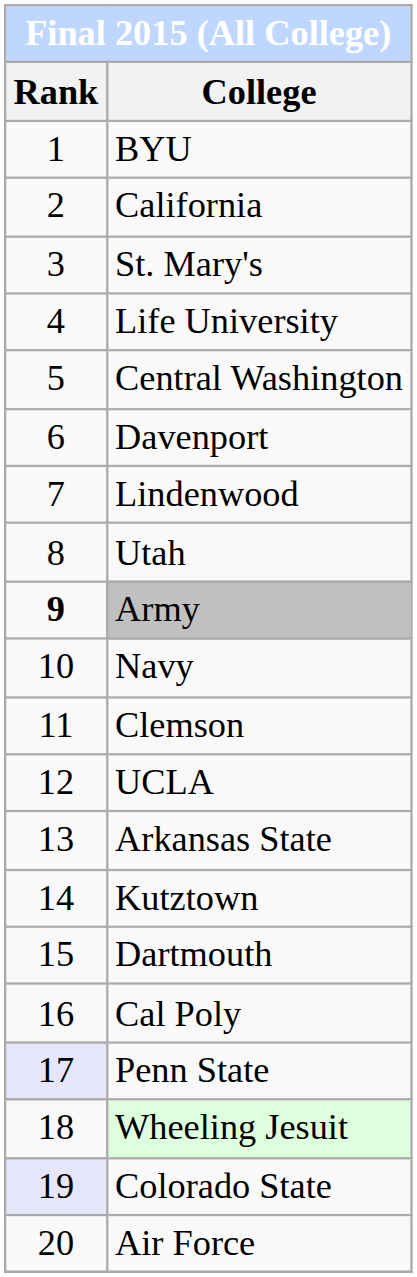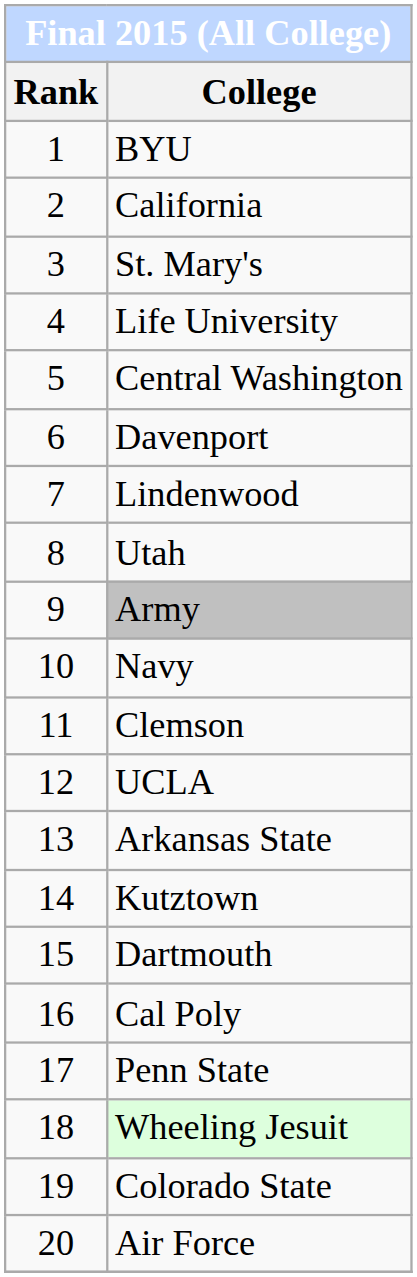(56, 609) bold -> (56, 609) normal
(56, 1070) lavender background -> (56, 1070) no background
(56, 1185) lavender background -> (56, 1185) no background
